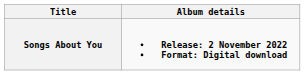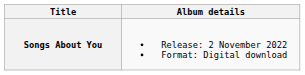(211, 49) bold -> (211, 49) normal
